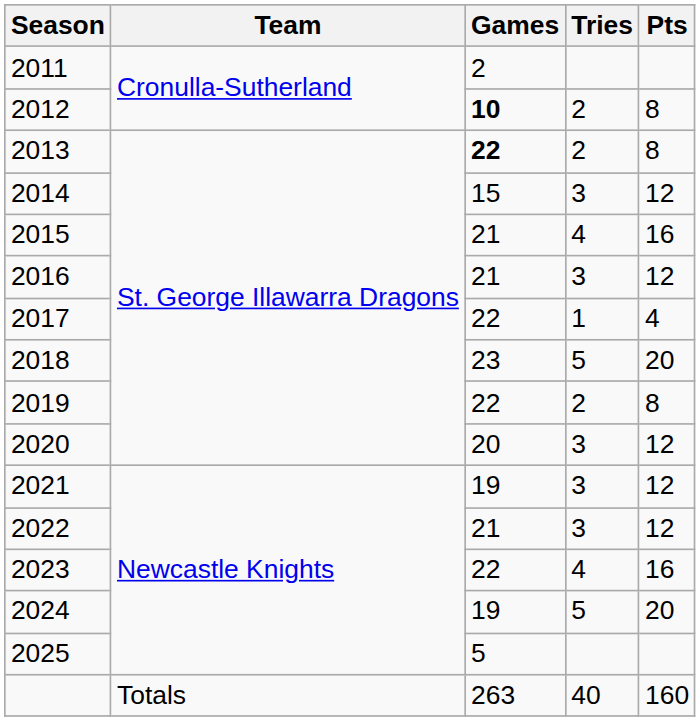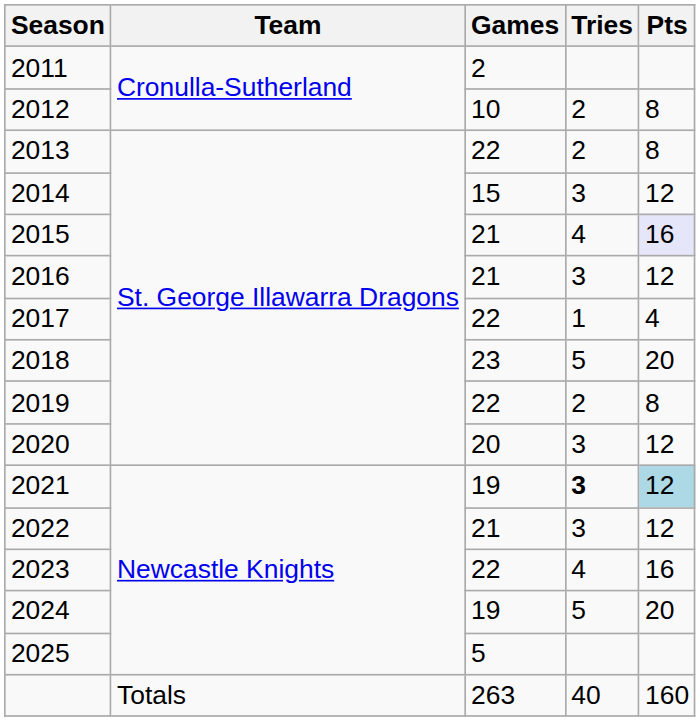(486, 109) bold -> (486, 109) normal
(486, 151) bold -> (486, 151) normal
(660, 234) no background -> (660, 234) lavender background
(579, 485) normal -> (579, 485) bold
(660, 485) no background -> (660, 485) lightblue background
